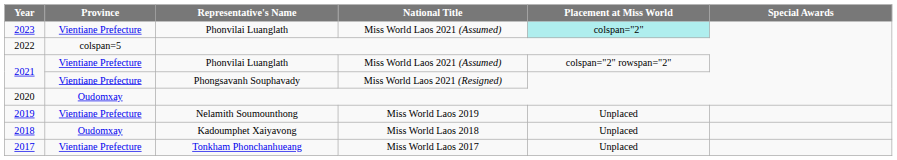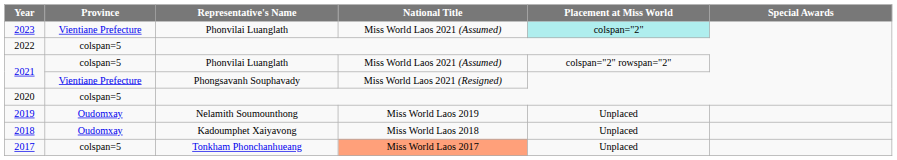(100, 63) Vientiane Prefecture -> (100, 63) colspan=5
(100, 97) Oudomxay -> (100, 97) colspan=5
(100, 114) Vientiane Prefecture -> (100, 114) Oudomxay
(100, 147) Vientiane Prefecture -> (100, 147) colspan=5
(433, 147) no background -> (433, 147) lightsalmon background
